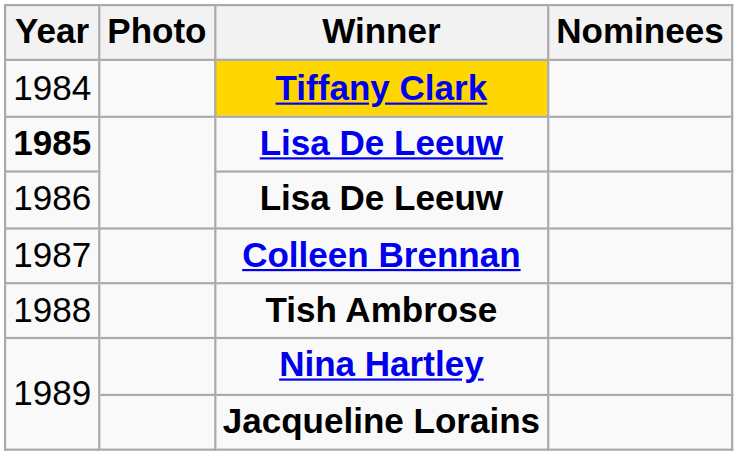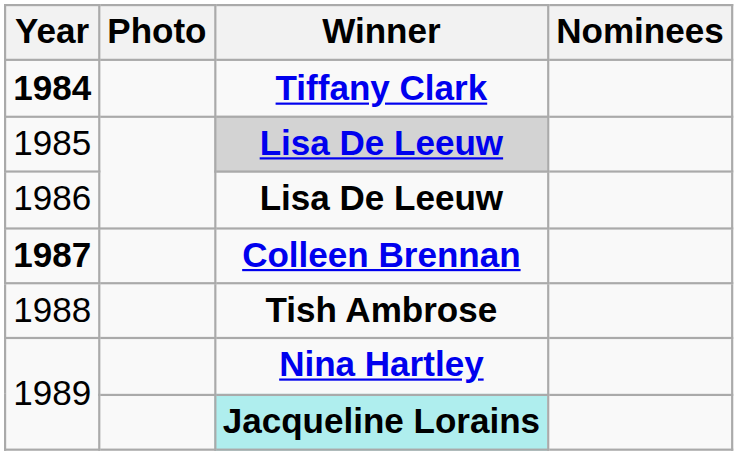(52, 87) normal -> (52, 87) bold
(381, 87) gold background -> (381, 87) no background
(52, 143) bold -> (52, 143) normal
(381, 143) no background -> (381, 143) lightgrey background
(52, 254) normal -> (52, 254) bold
(381, 421) no background -> (381, 421) paleturquoise background
